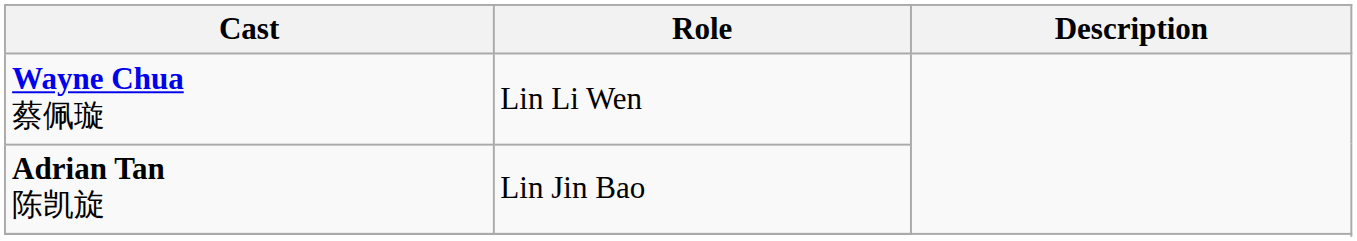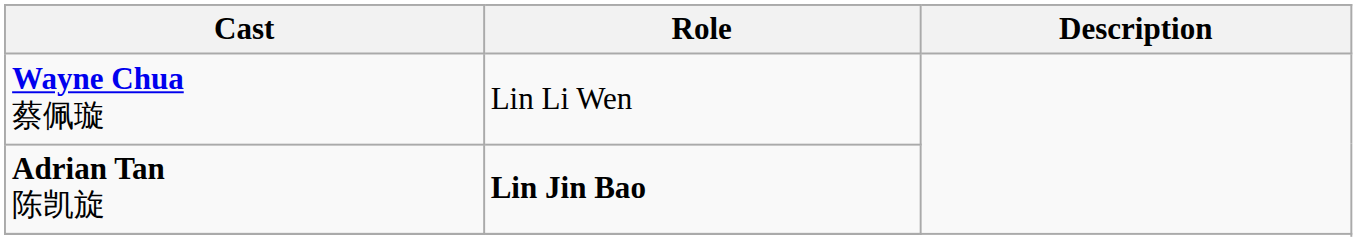(573, 188) normal -> (568, 188) bold
